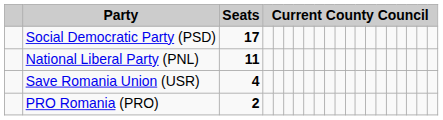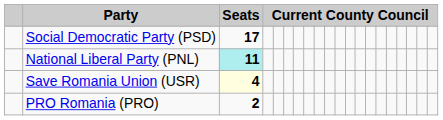(252, 59) no background -> (252, 59) paleturquoise background
(256, 81) no background -> (256, 81) lightyellow background
